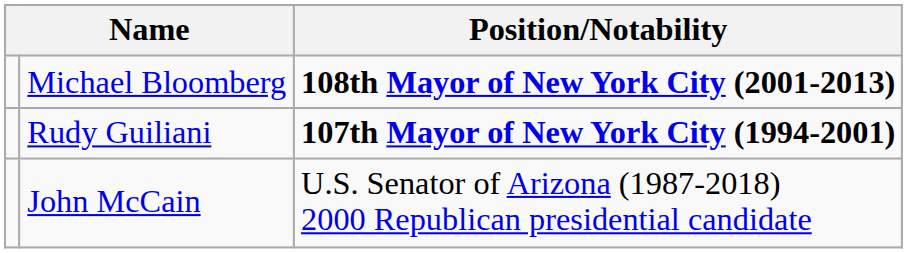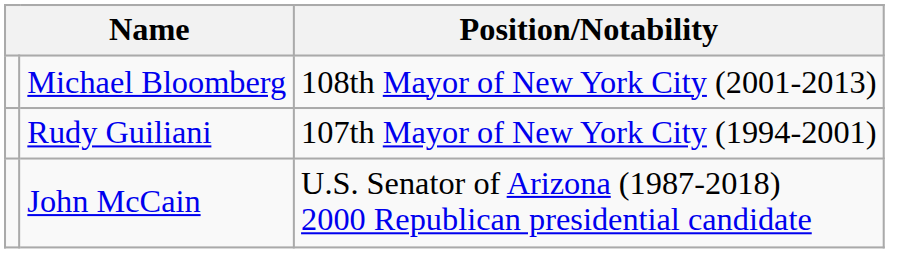(598, 81) bold -> (589, 81) normal
(598, 132) bold -> (589, 132) normal
